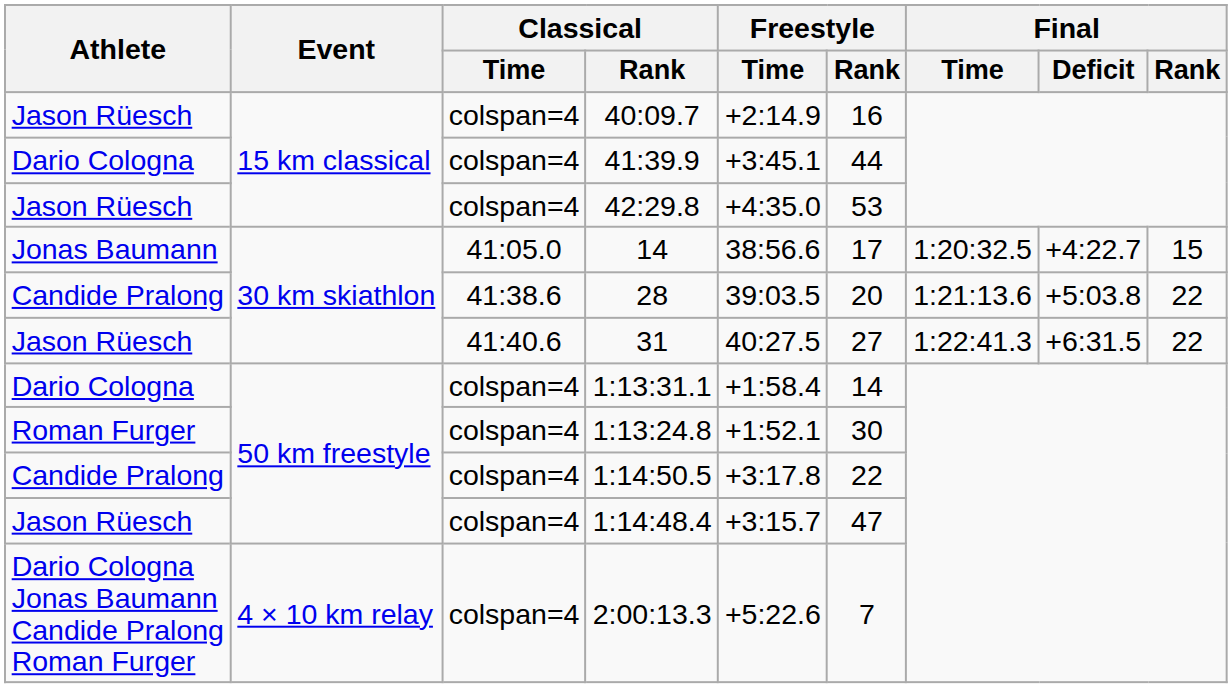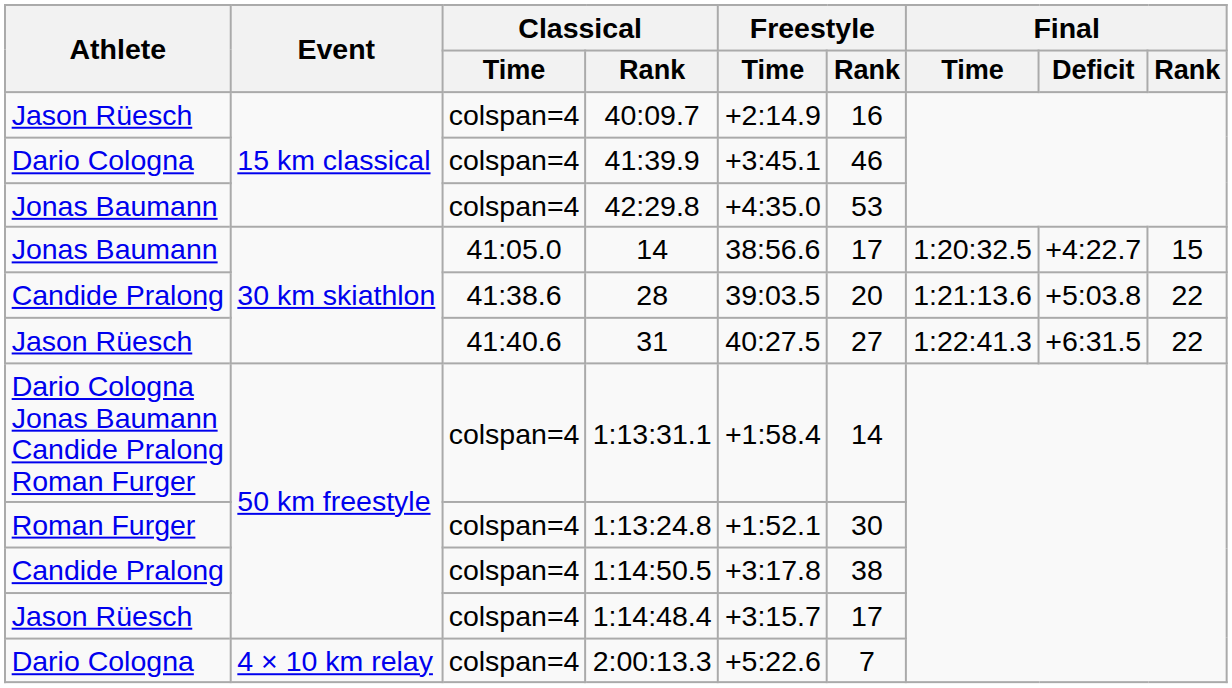(867, 161) 44 -> (867, 161) 46
(102, 206) Jason Rüesch -> (115, 206) Jonas Baumann
(103, 386) Dario Cologna -> (118, 433) Dario Cologna Jonas Baumann Candide Pralong Roman Furger
(867, 476) 22 -> (867, 571) 38
(867, 521) 47 -> (867, 616) 17
(118, 613) Dario Cologna Jonas Baumann Candide Pralong Roman Furger -> (103, 661) Dario Cologna
